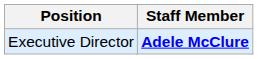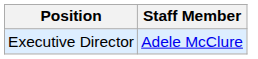(195, 41) bold -> (192, 41) normal
